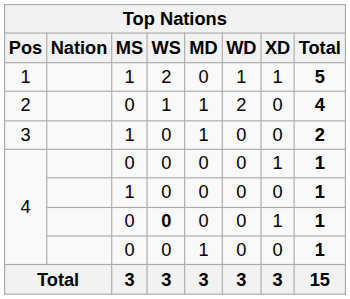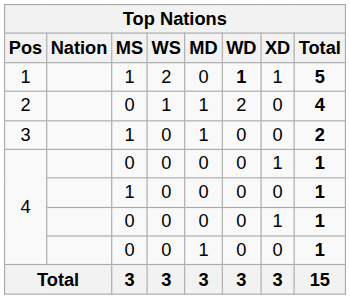(241, 76) normal -> (241, 76) bold
(166, 221) bold -> (166, 221) normal
